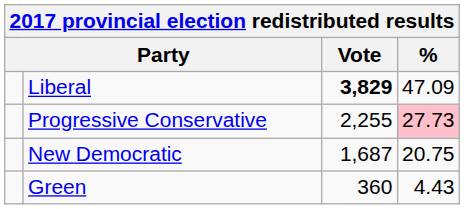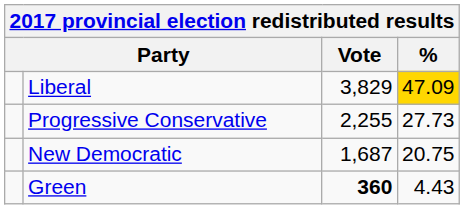(366, 87) bold -> (366, 87) normal
(428, 87) no background -> (428, 87) gold background
(428, 120) pink background -> (428, 120) no background
(375, 187) normal -> (375, 187) bold
